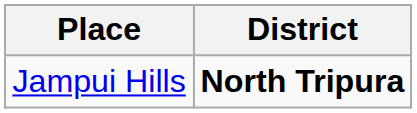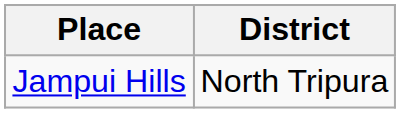(302, 81) bold -> (294, 81) normal
